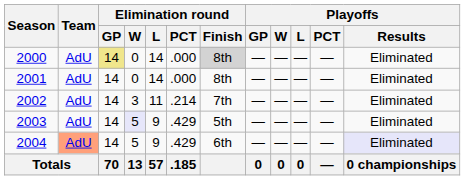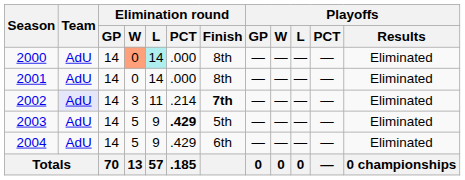(112, 57) khaki background -> (112, 57) no background
(135, 57) no background -> (135, 57) lightsalmon background
(156, 57) no background -> (156, 57) paleturquoise background
(223, 57) lightgrey background -> (223, 57) no background
(79, 100) no background -> (79, 100) lavender background
(223, 100) normal -> (223, 100) bold
(135, 121) lavender background -> (135, 121) no background
(183, 121) normal -> (183, 121) bold
(79, 143) lightsalmon background -> (79, 143) no background
(401, 143) lavender background -> (401, 143) no background
